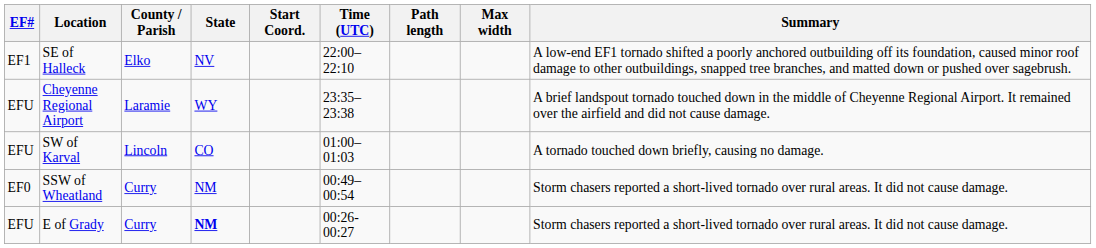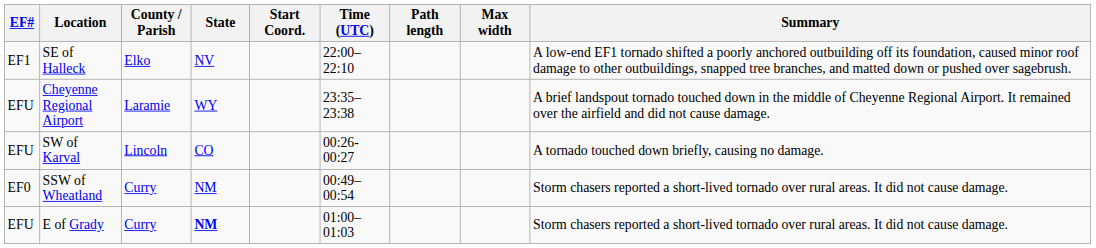(342, 150) 01:00–01:03 -> (341, 150) 00:26-00:27
(341, 225) 00:26-00:27 -> (342, 225) 01:00–01:03
